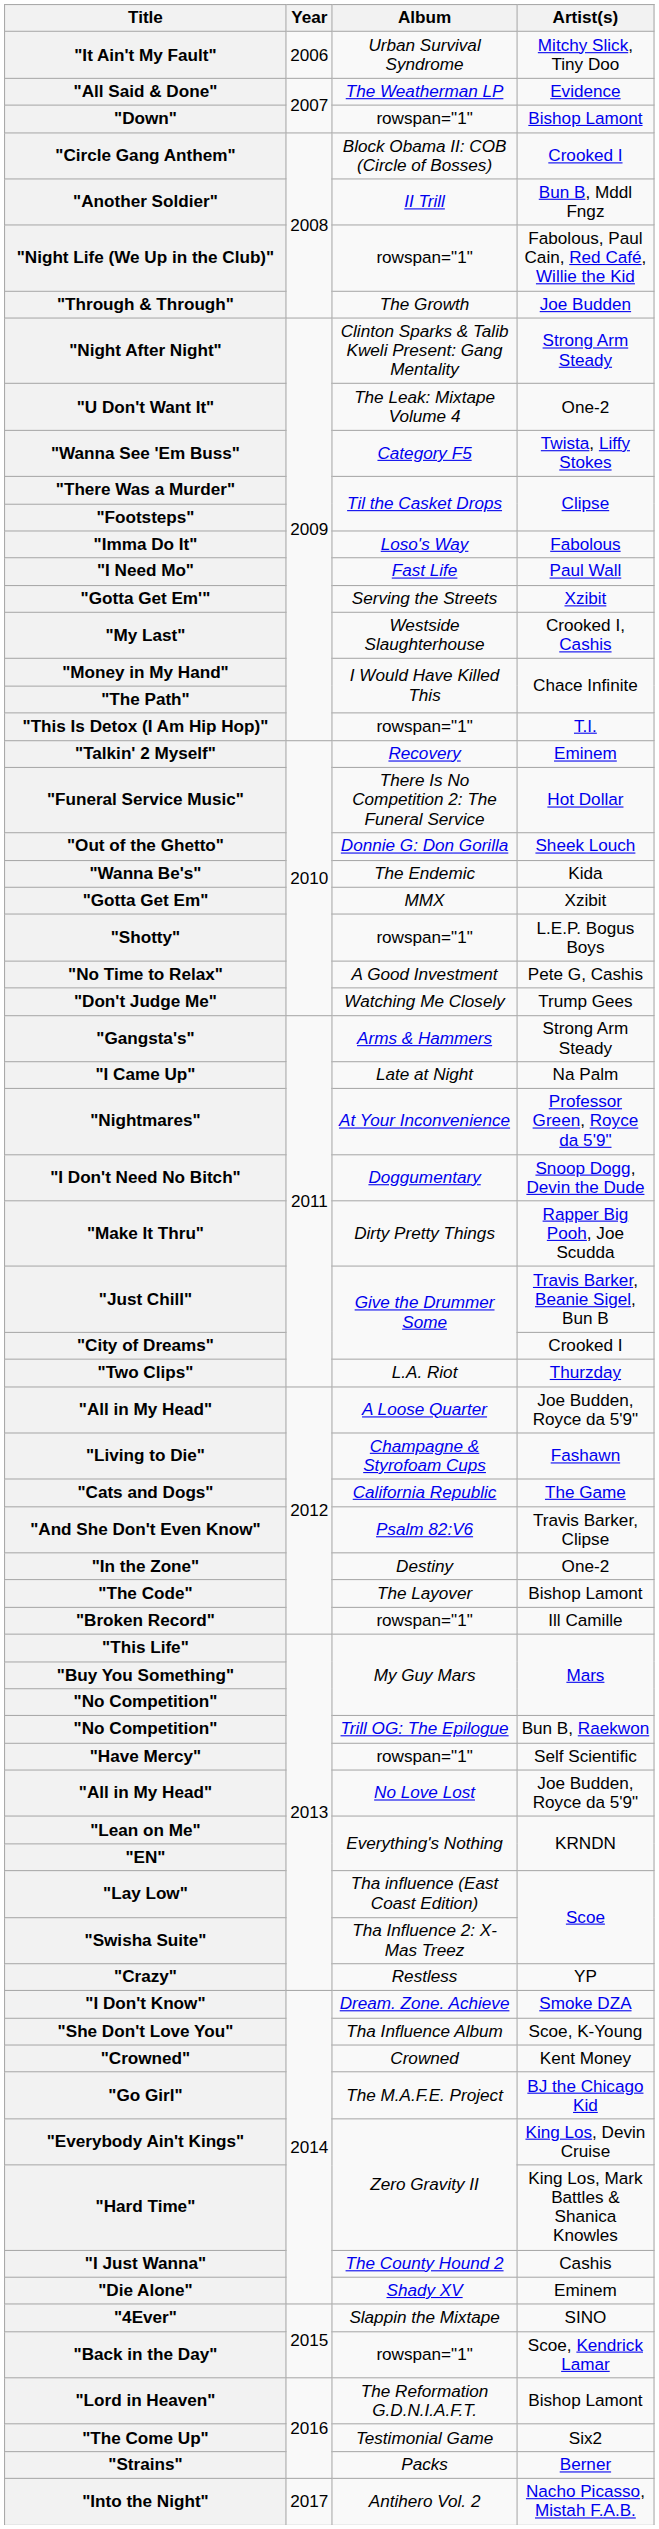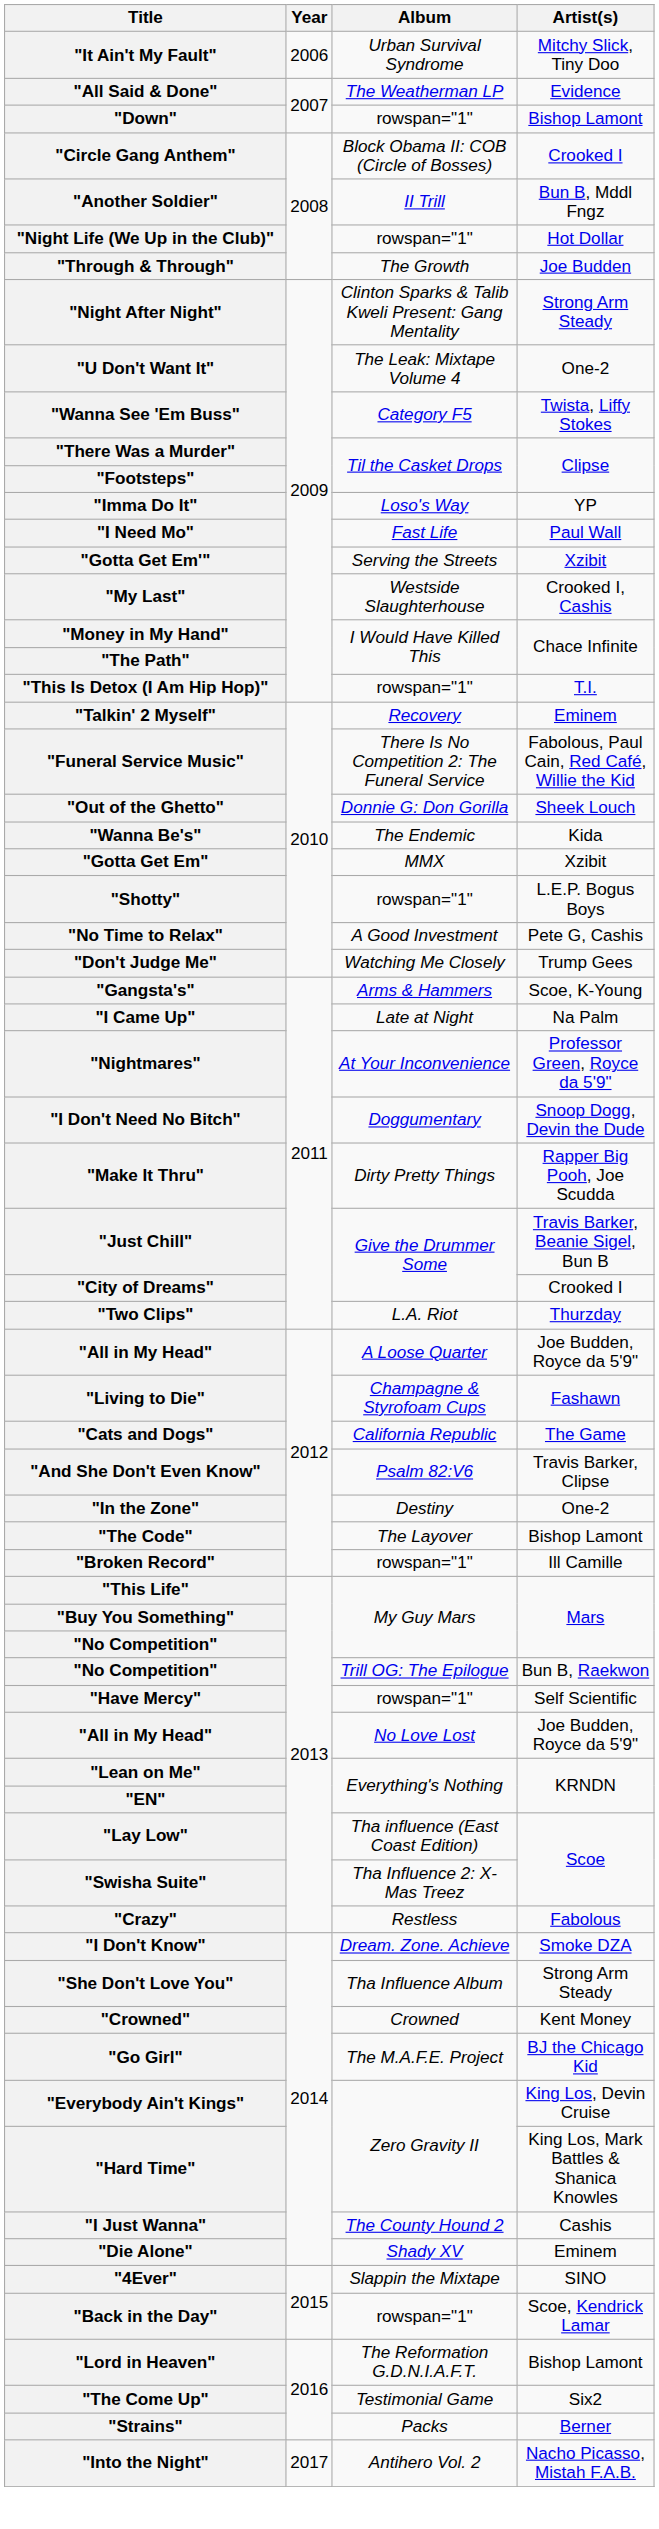(585, 258) Fabolous, Paul Cain, Red Café, Willie the Kid -> (585, 238) Hot Dollar
(585, 544) Fabolous -> (585, 505) YP
(585, 800) Hot Dollar -> (585, 761) Fabolous, Paul Cain, Red Café, Willie the Kid
(585, 1038) Strong Arm Steady -> (585, 990) Scoe, K-Young
(585, 1977) YP -> (585, 1919) Fabolous
(585, 2031) Scoe, K-Young -> (585, 1983) Strong Arm Steady
